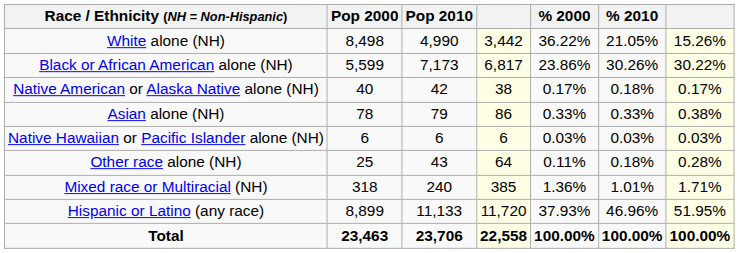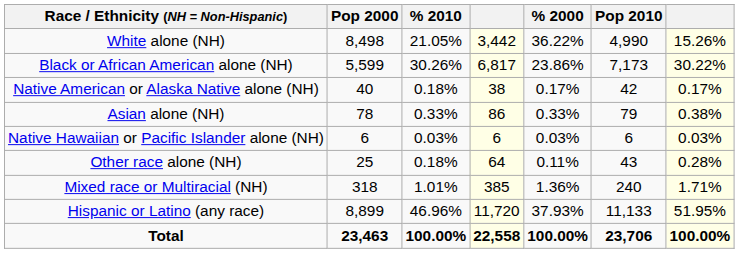columns swapped: (439, 16) <-> (632, 16)
